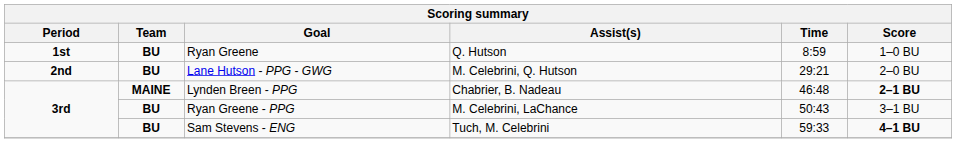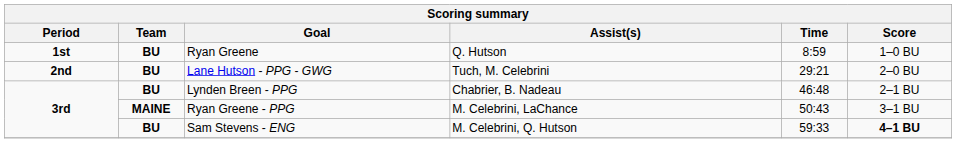(515, 71) M. Celebrini, Q. Hutson -> (501, 71) Tuch, M. Celebrini
(151, 90) MAINE -> (151, 90) BU
(900, 90) bold -> (900, 90) normal
(151, 109) BU -> (151, 109) MAINE
(501, 128) Tuch, M. Celebrini -> (515, 128) M. Celebrini, Q. Hutson
